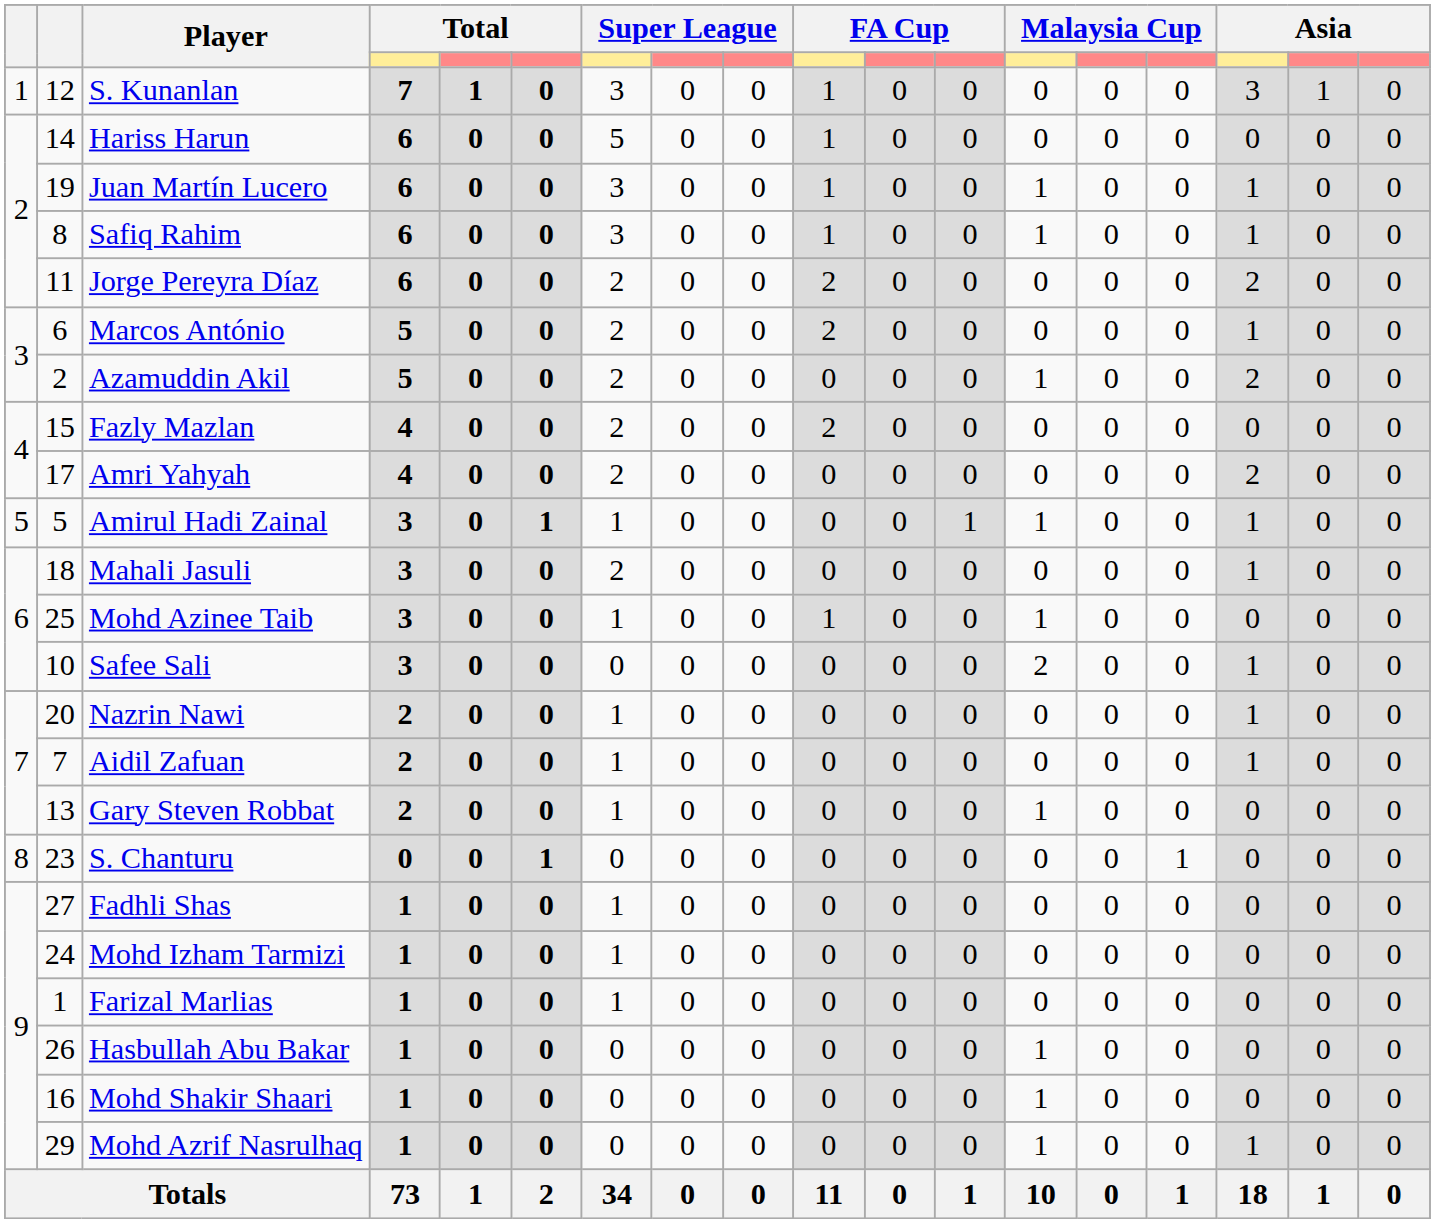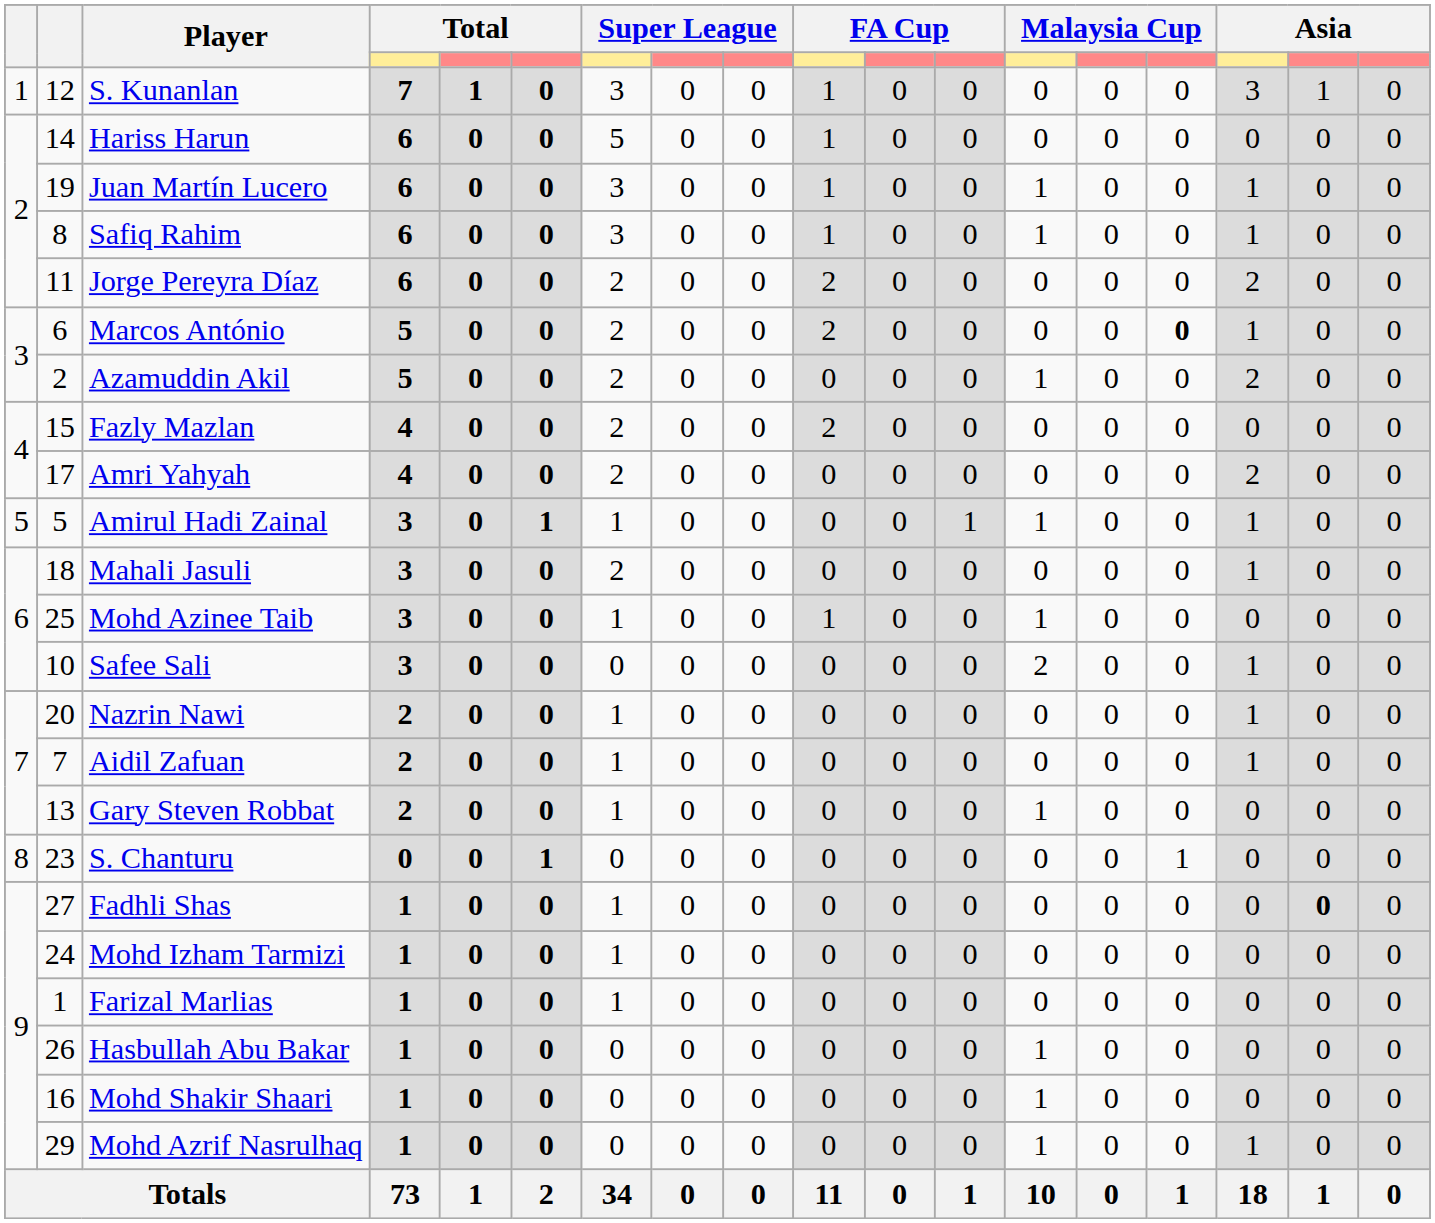(1182, 330) normal -> (1182, 330) bold
(1323, 905) normal -> (1323, 905) bold
